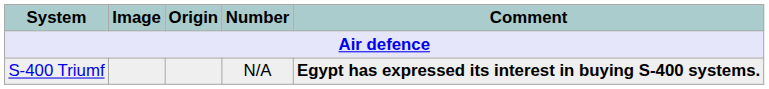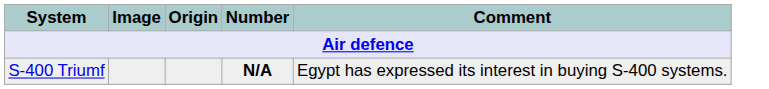(258, 71) normal -> (258, 71) bold
(529, 71) bold -> (512, 71) normal
